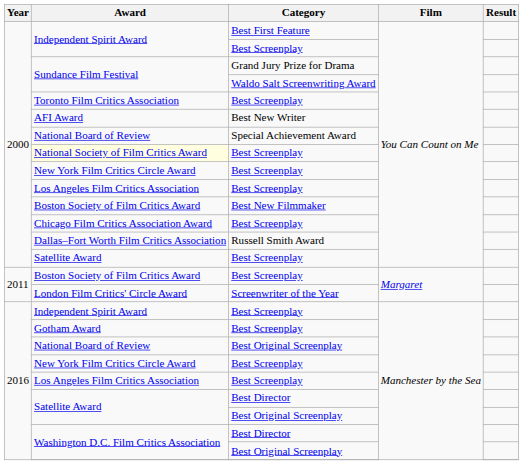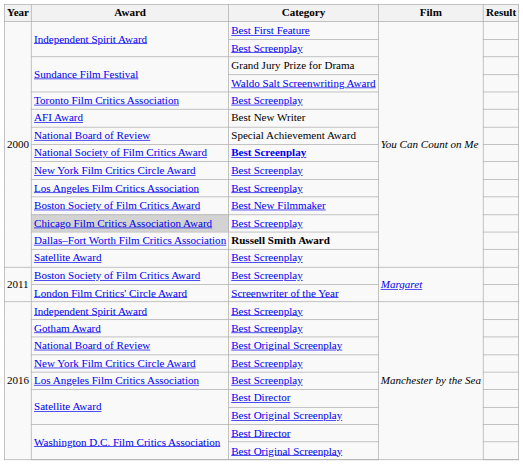(120, 153) lightyellow background -> (120, 153) no background
(267, 153) normal -> (269, 153) bold
(123, 223) no background -> (123, 223) lightgrey background
(278, 240) normal -> (281, 240) bold
